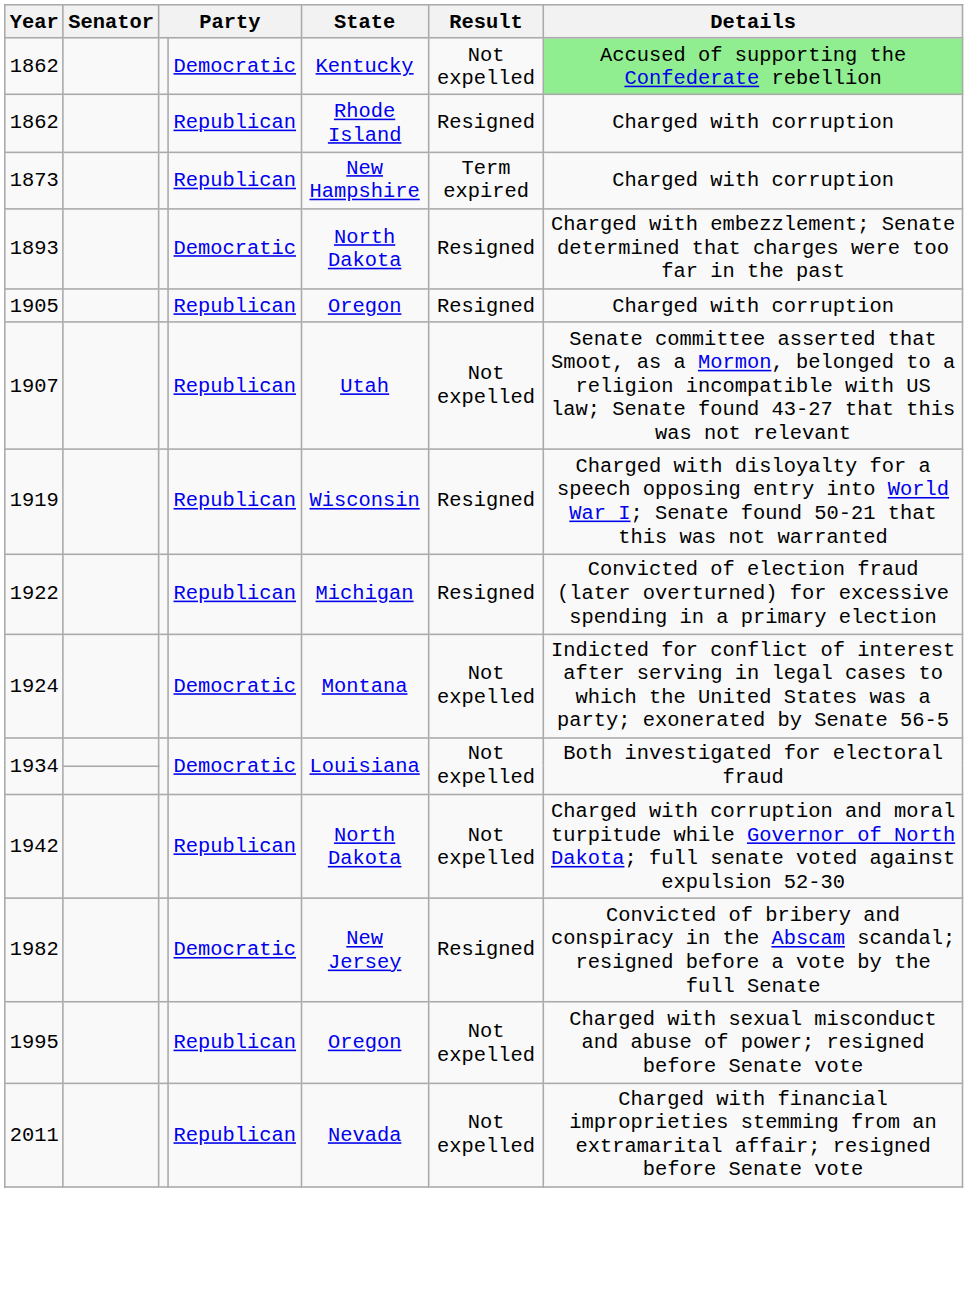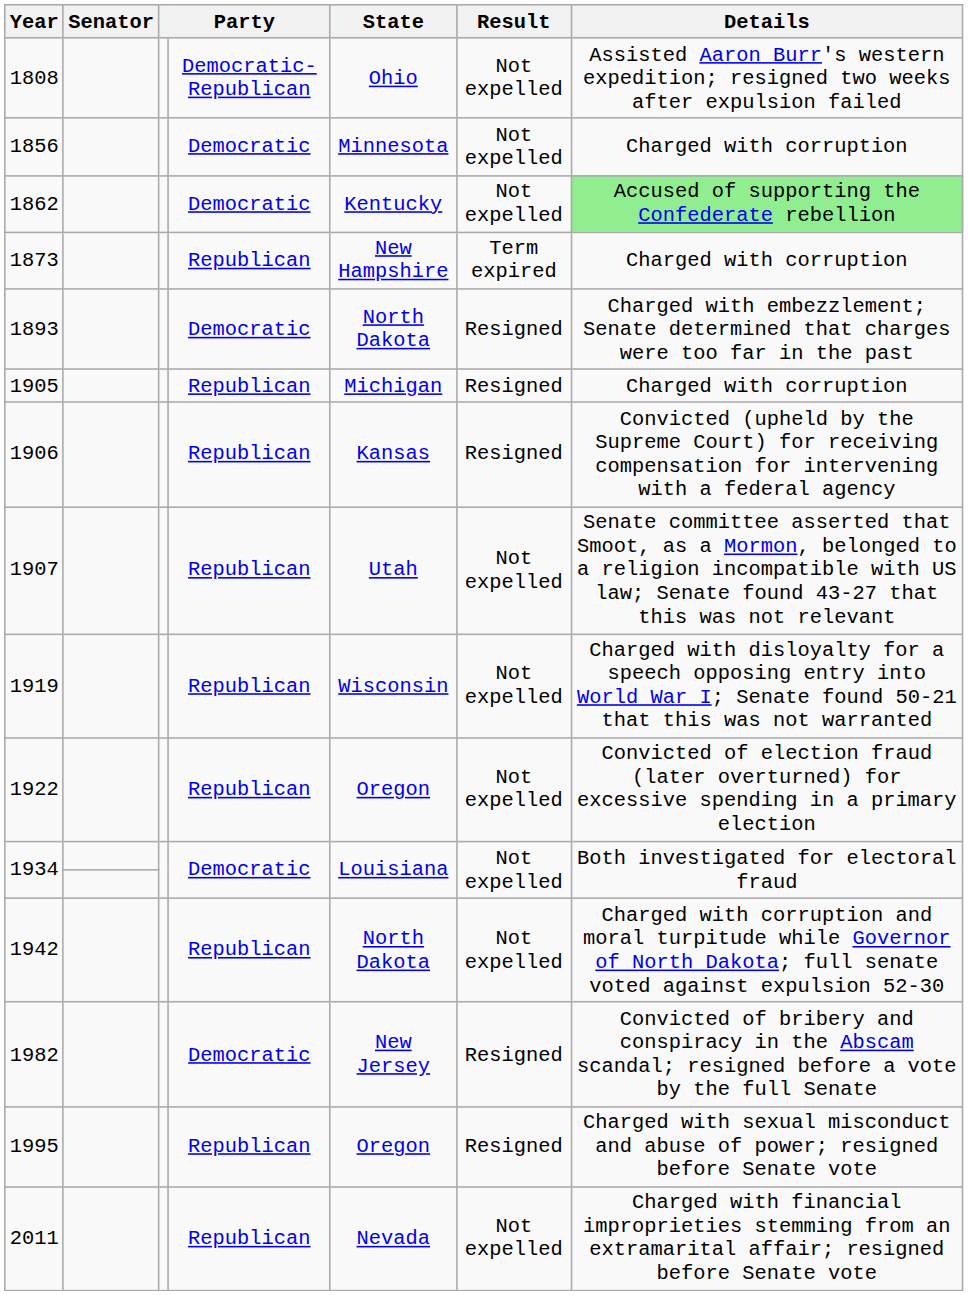+ row: (34, 78)
+ row: (34, 147)
- row: (34, 123)
(365, 305) Oregon -> (393, 386) Michigan
+ row: (34, 454)
(486, 502) Resigned -> (514, 686) Not expelled
(365, 594) Michigan -> (393, 790) Oregon
(486, 594) Resigned -> (514, 790) Not expelled
- row: (34, 686)
(486, 1043) Not expelled -> (514, 1147) Resigned
